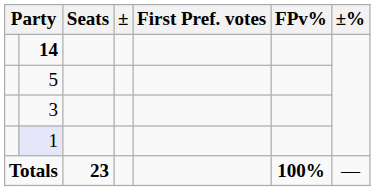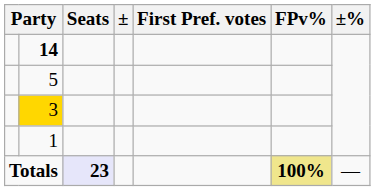(53, 110) no background -> (53, 110) gold background
(53, 140) lavender background -> (53, 140) no background
(100, 170) no background -> (100, 170) lavender background
(301, 170) no background -> (301, 170) khaki background
